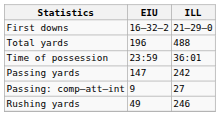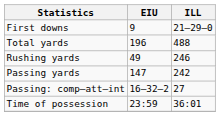(149, 28) 16–32–2 -> (132, 28) 9
rows swapped: (43, 104) <-> (57, 58)
(132, 89) 9 -> (149, 89) 16–32–2
